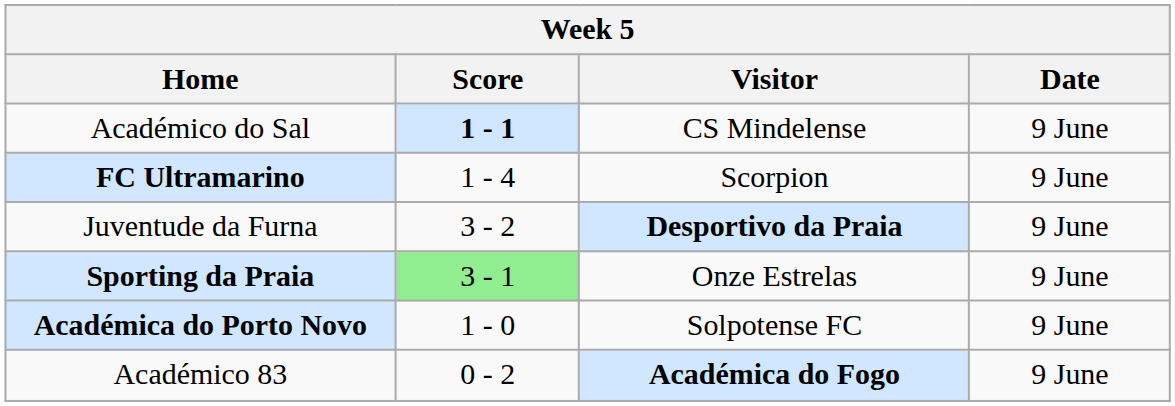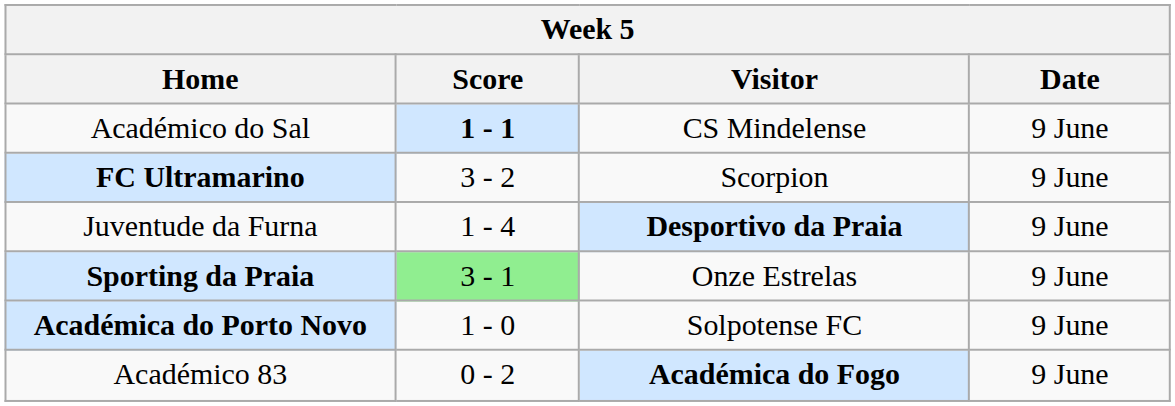(488, 177) 1 - 4 -> (488, 177) 3 - 2
(488, 226) 3 - 2 -> (488, 226) 1 - 4
